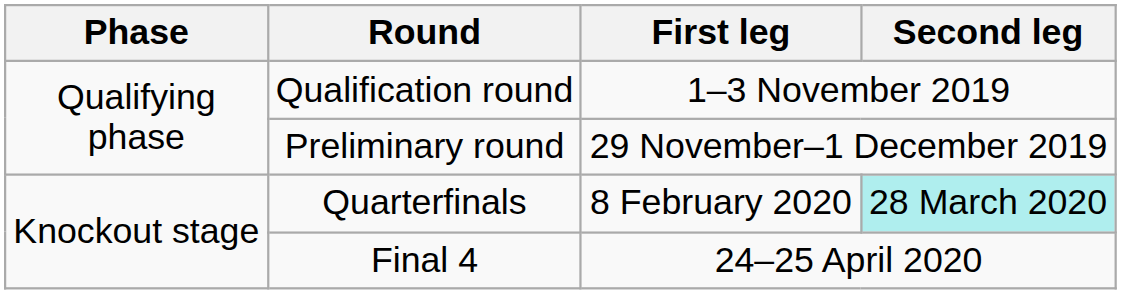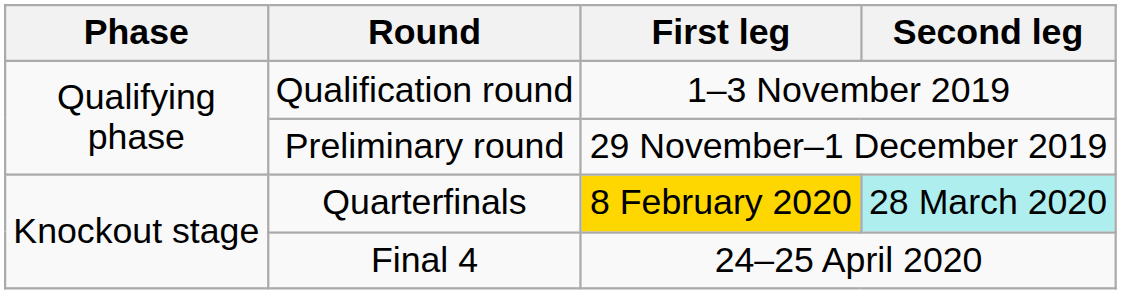(721, 202) no background -> (721, 202) gold background
